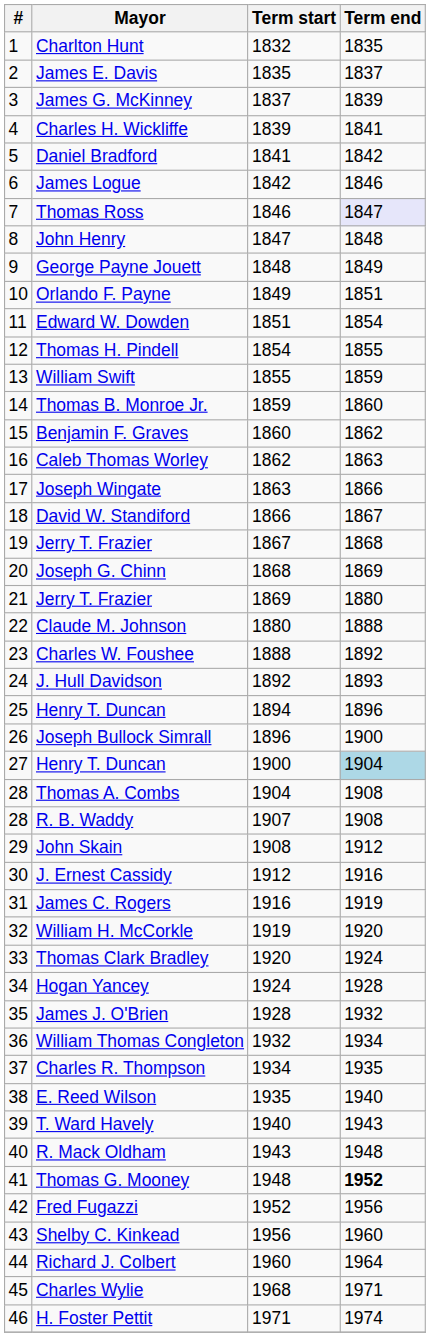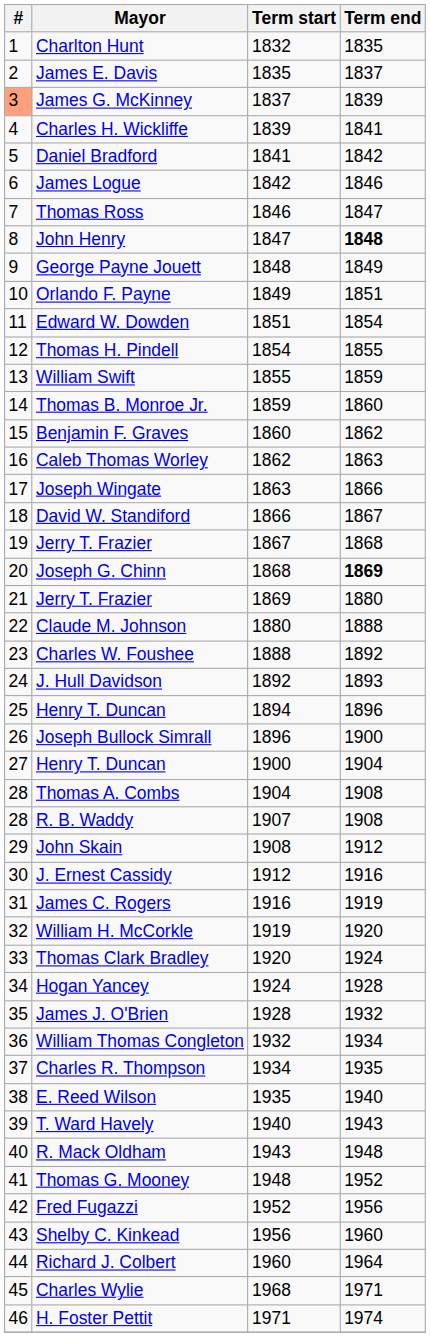(13, 101) no background -> (13, 101) lightsalmon background
(364, 211) lavender background -> (364, 211) no background
(364, 239) normal -> (364, 239) bold
(364, 571) normal -> (364, 571) bold
(364, 765) lightblue background -> (364, 765) no background
(364, 1179) bold -> (364, 1179) normal
